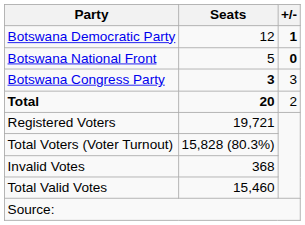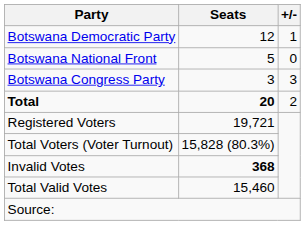(293, 36) bold -> (293, 36) normal
(293, 58) bold -> (293, 58) normal
(271, 79) bold -> (271, 79) normal
(263, 166) normal -> (263, 166) bold
